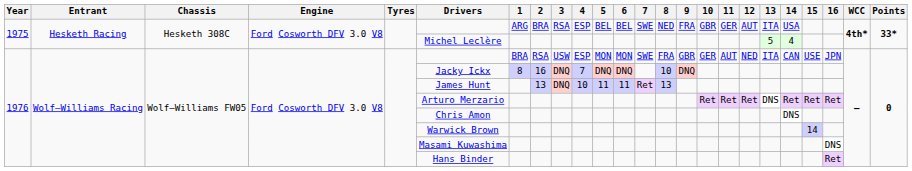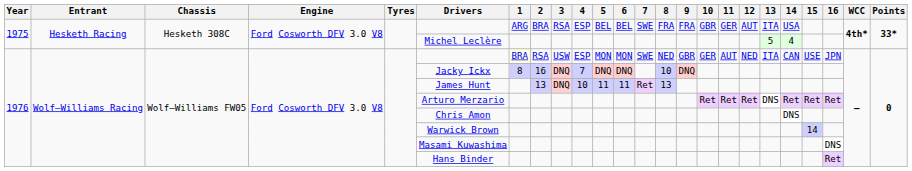(666, 27) NED -> (666, 27) FRA
(520, 56) no background -> (520, 56) lightyellow background
(666, 56) FRA -> (666, 56) NED
